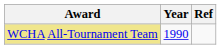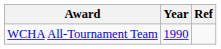(83, 34) khaki background -> (83, 34) no background
